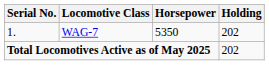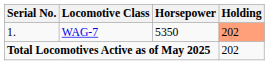(230, 32) no background -> (230, 32) lightsalmon background
